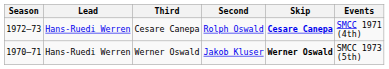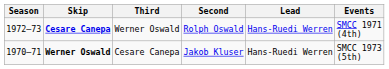columns swapped: (300, 11) <-> (88, 11)
(167, 29) Cesare Canepa -> (147, 29) Werner Oswald
(167, 53) Werner Oswald -> (147, 53) Cesare Canepa
